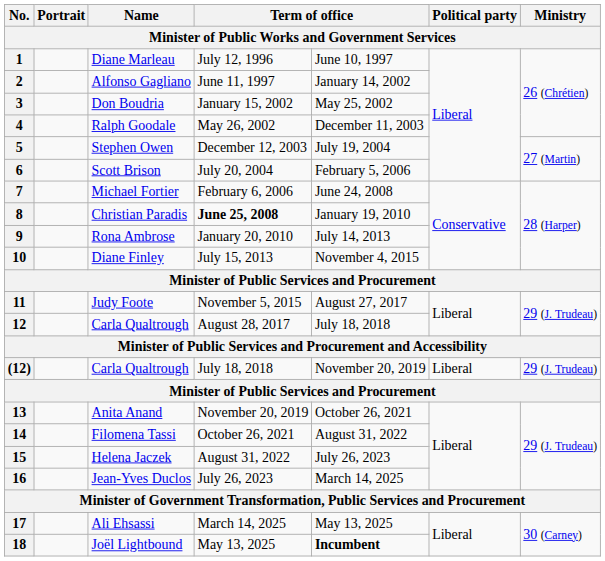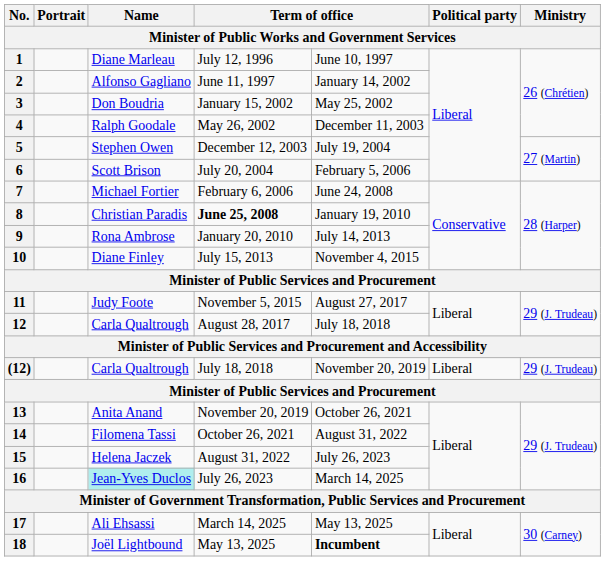(141, 479) no background -> (141, 479) paleturquoise background
